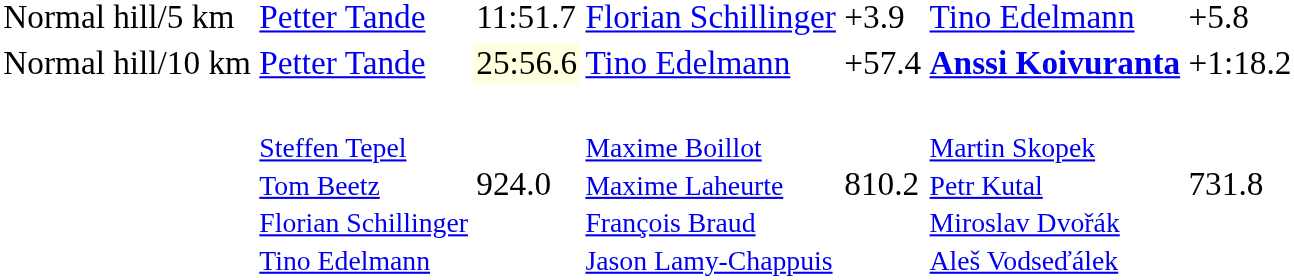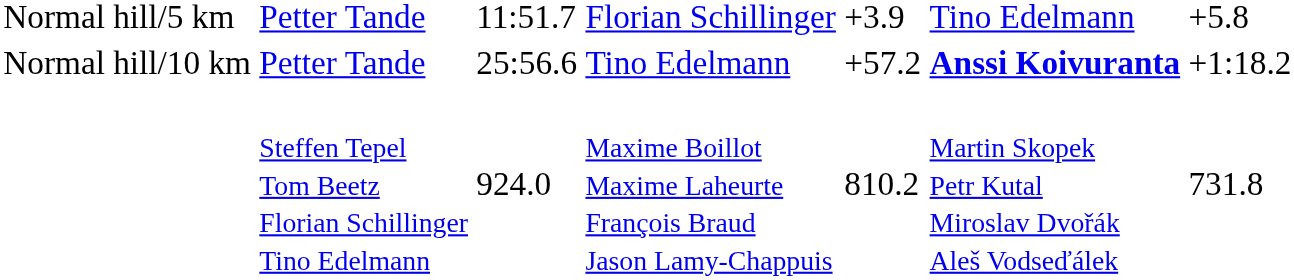(527, 63) lightyellow background -> (527, 63) no background
(883, 63) +57.4 -> (883, 63) +57.2
